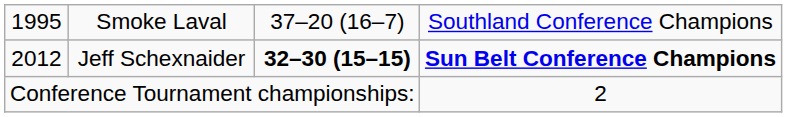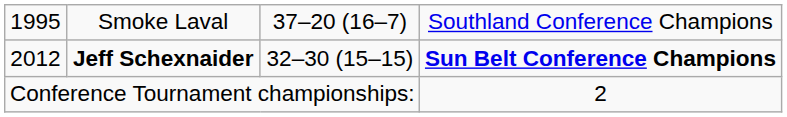(162, 58) normal -> (163, 58) bold
(337, 58) bold -> (340, 58) normal
